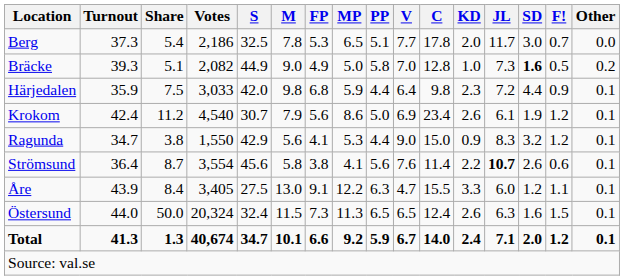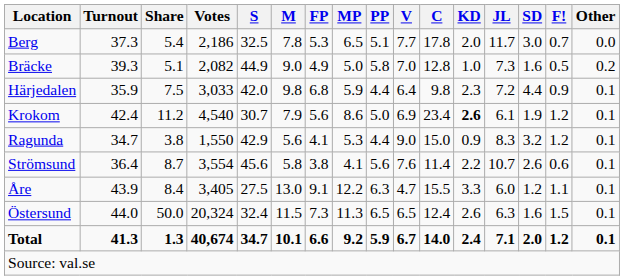(532, 66) bold -> (532, 66) normal
(471, 115) normal -> (471, 115) bold
(502, 164) bold -> (502, 164) normal
